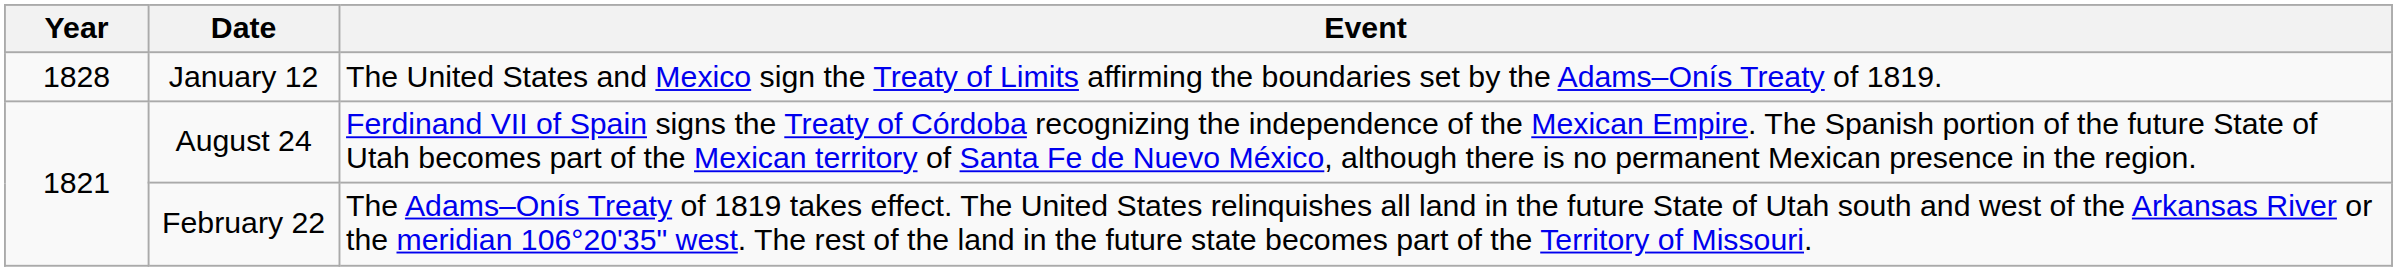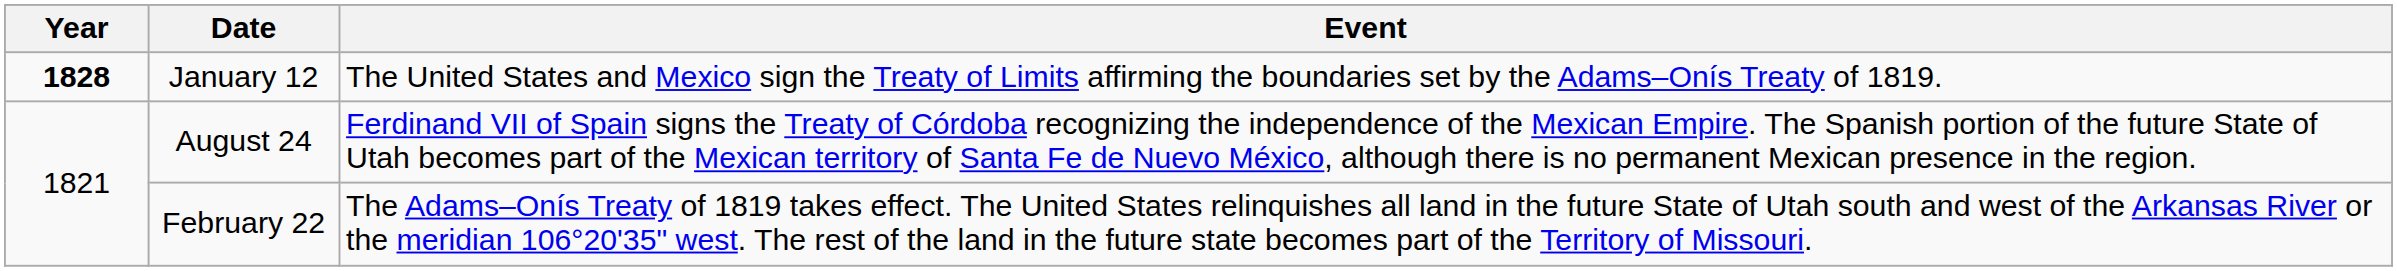(77, 76) normal -> (77, 76) bold
